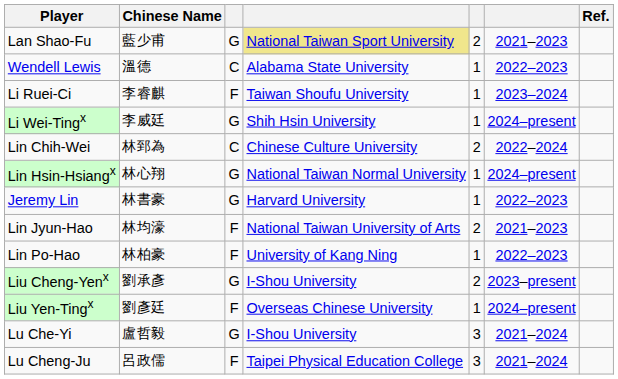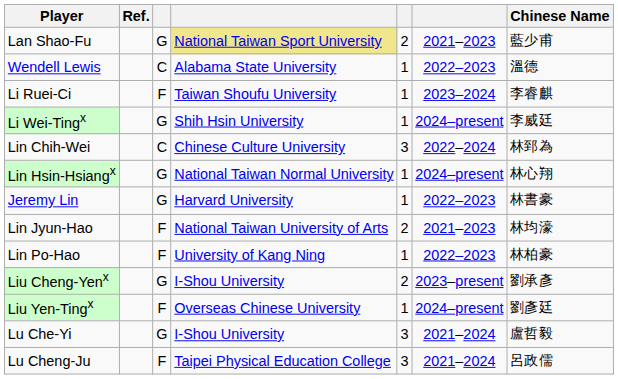columns swapped: (172, 16) <-> (596, 16)
(477, 147) 2 -> (404, 147) 3
